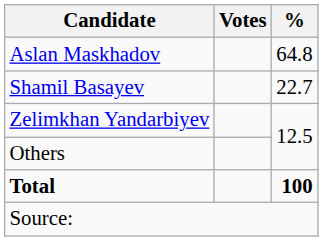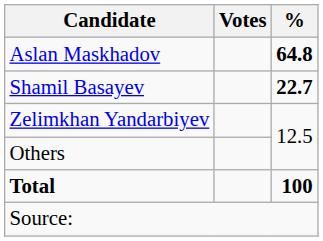(294, 53) normal -> (294, 53) bold
(294, 86) normal -> (294, 86) bold
